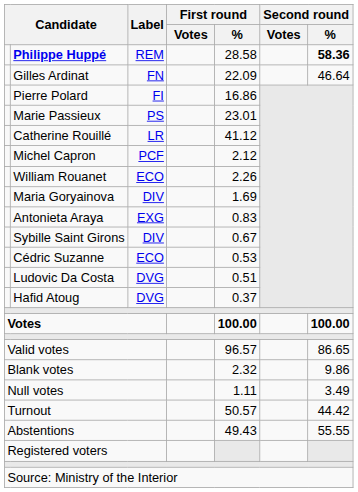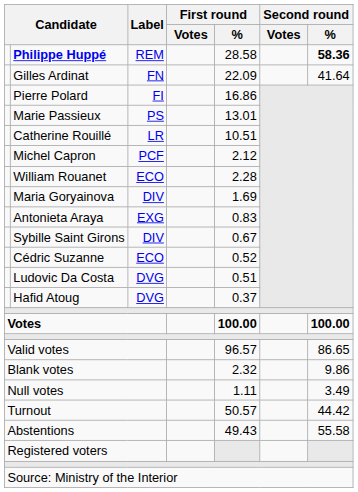(334, 75) 46.64 -> (334, 75) 41.64
(241, 116) 23.01 -> (241, 116) 13.01
(241, 136) 41.12 -> (241, 136) 10.51
(244, 176) 2.26 -> (244, 176) 2.28
(244, 257) 0.53 -> (244, 257) 0.52
(334, 431) 55.55 -> (334, 431) 55.58
